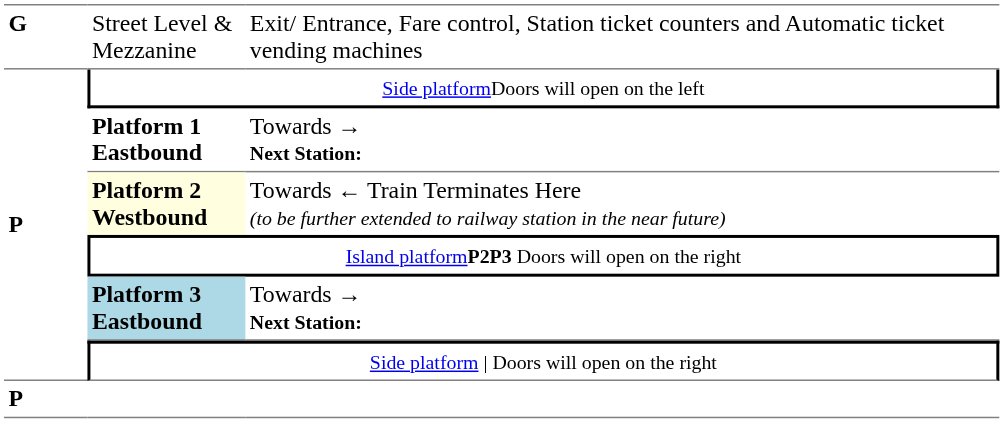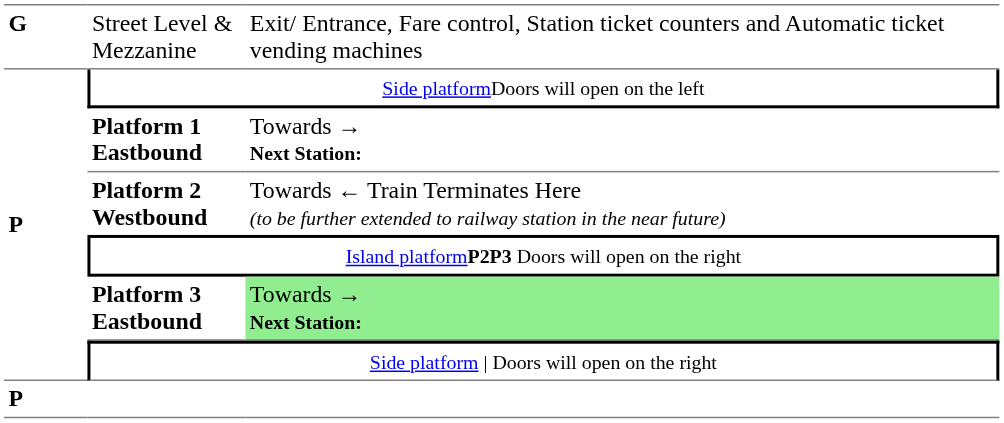(150, 203) lightyellow background -> (150, 203) no background
(147, 307) lightblue background -> (147, 307) no background
(306, 307) no background -> (306, 307) lightgreen background
